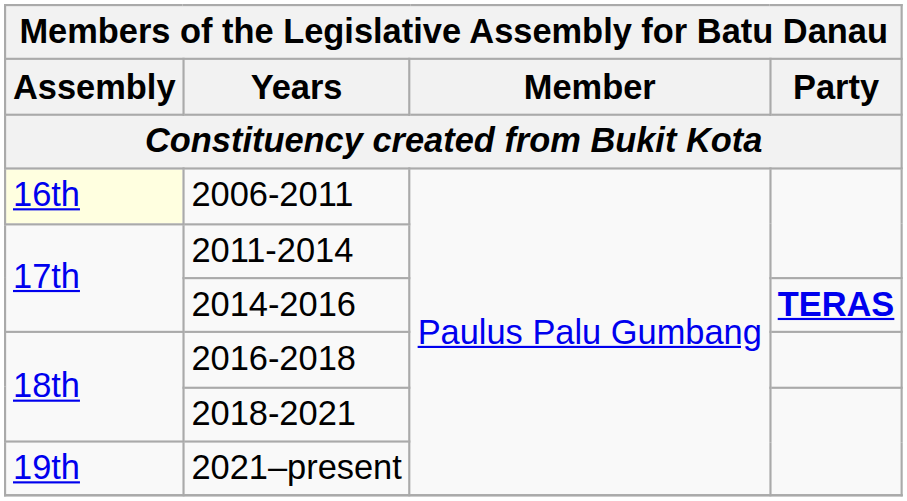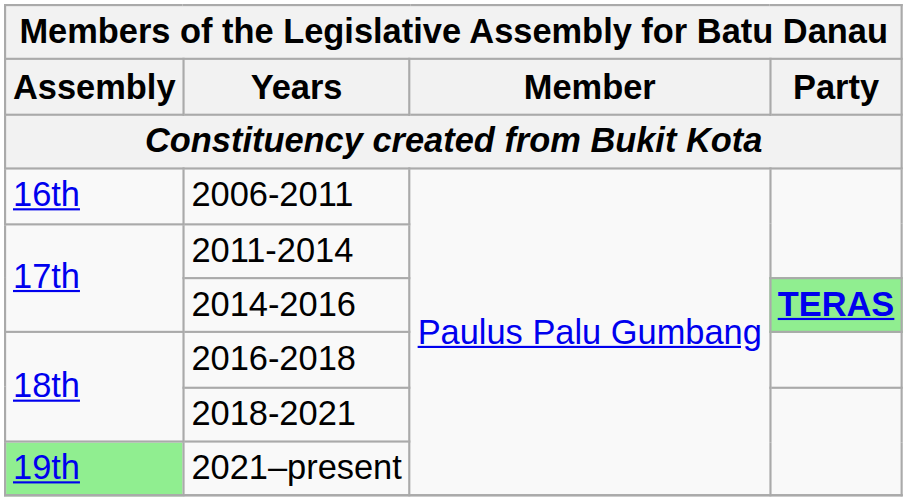(46, 195) lightyellow background -> (46, 195) no background
(836, 304) no background -> (836, 304) lightgreen background
(46, 468) no background -> (46, 468) lightgreen background
